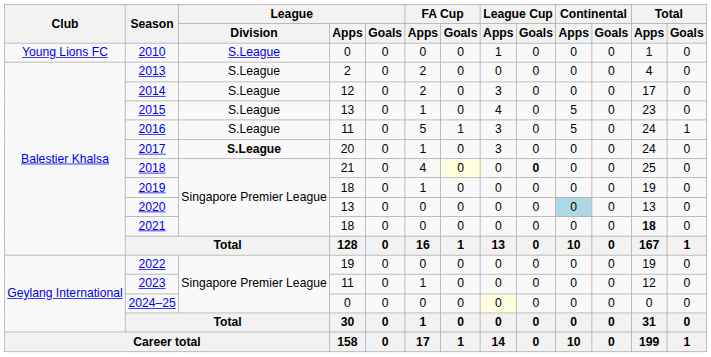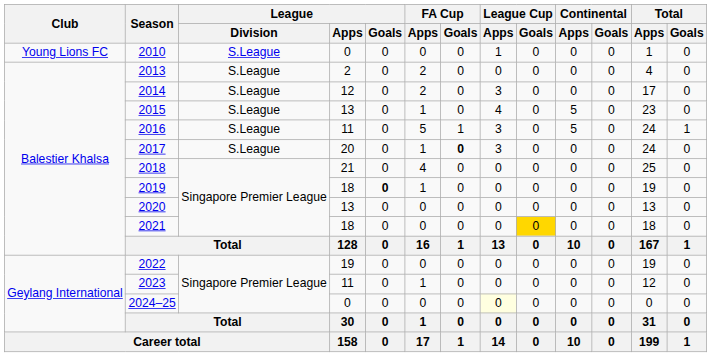(254, 149) bold -> (254, 149) normal
(461, 149) normal -> (461, 149) bold
(461, 168) lightyellow background -> (461, 168) no background
(536, 168) bold -> (536, 168) normal
(385, 187) normal -> (385, 187) bold
(574, 206) lightblue background -> (574, 206) no background
(536, 226) no background -> (536, 226) gold background
(649, 226) bold -> (649, 226) normal
